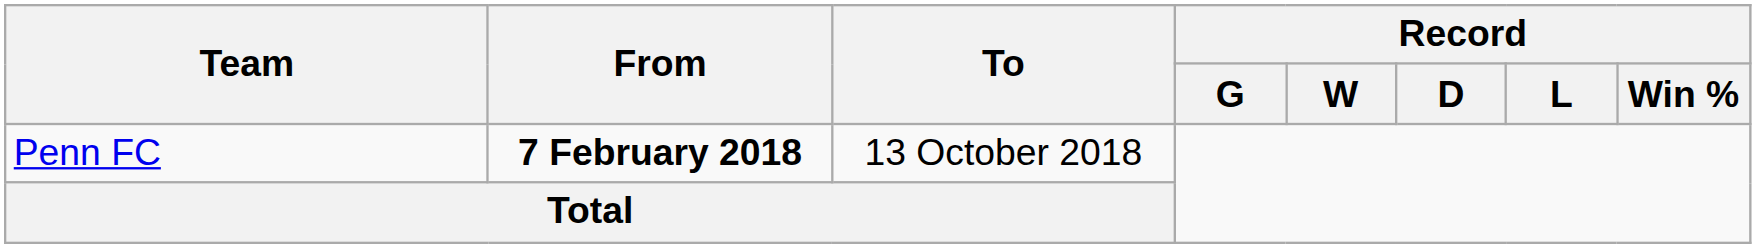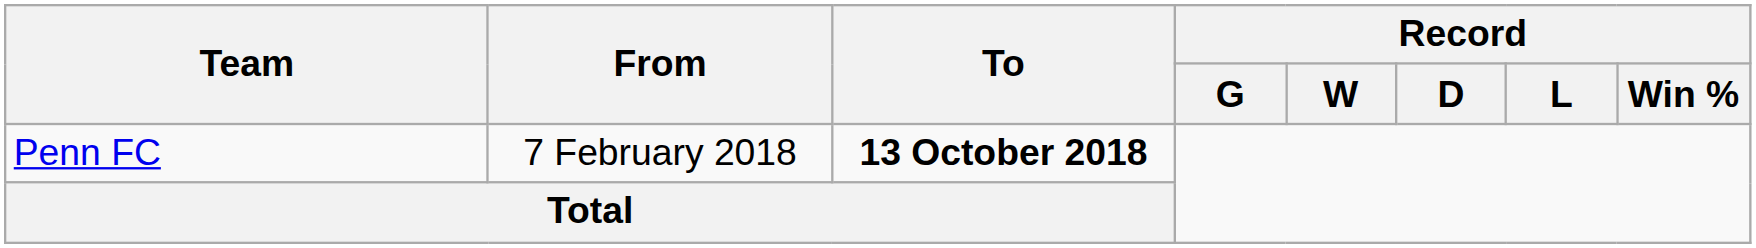(660, 152) bold -> (660, 152) normal
(1003, 152) normal -> (1003, 152) bold
